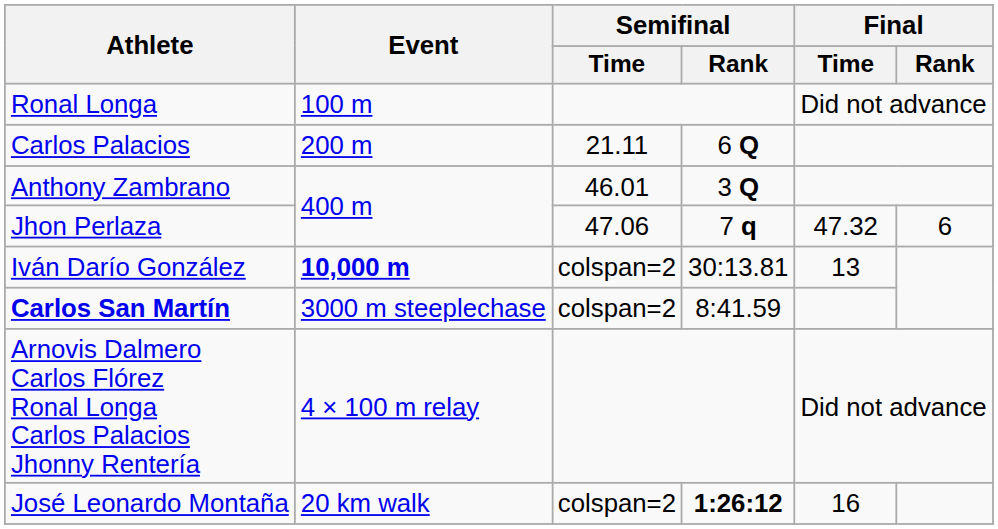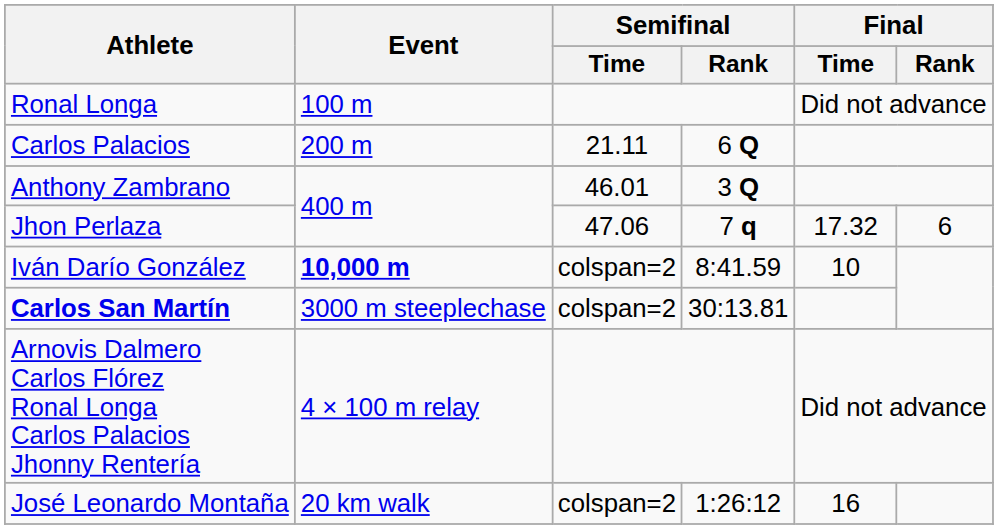(846, 227) 47.32 -> (846, 227) 17.32
(738, 268) 30:13.81 -> (738, 268) 8:41.59
(846, 268) 13 -> (846, 268) 10
(738, 308) 8:41.59 -> (738, 308) 30:13.81
(738, 504) bold -> (738, 504) normal
